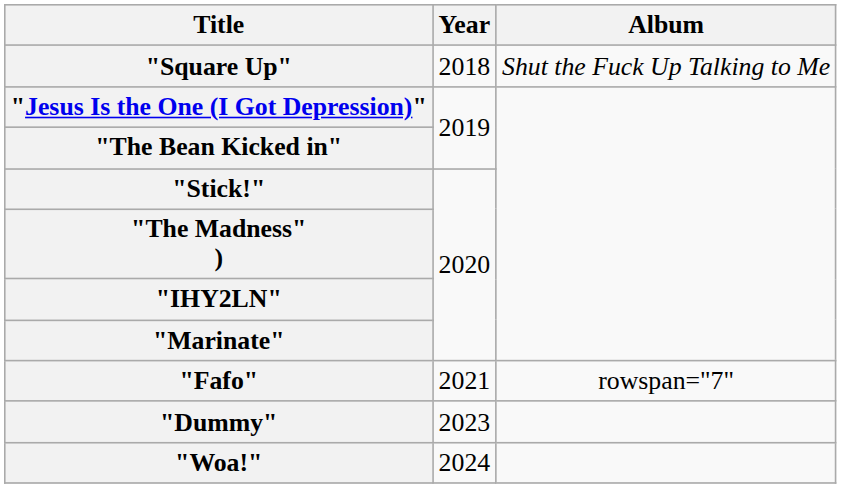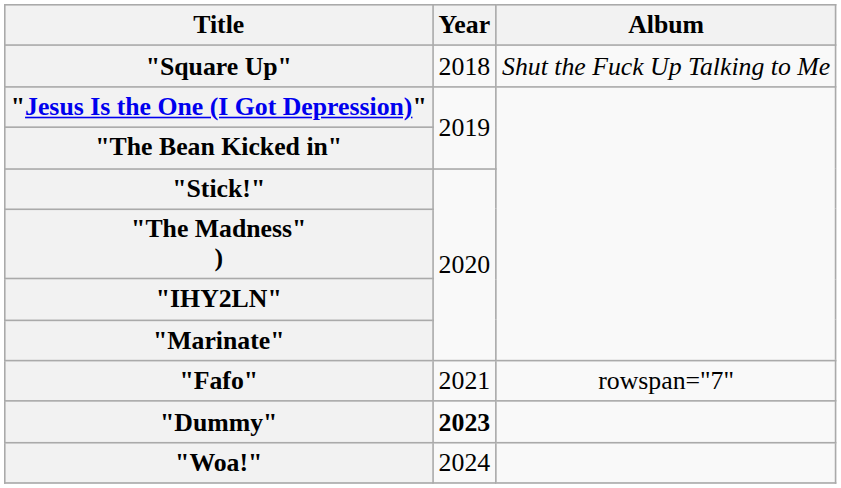(464, 421) normal -> (464, 421) bold
